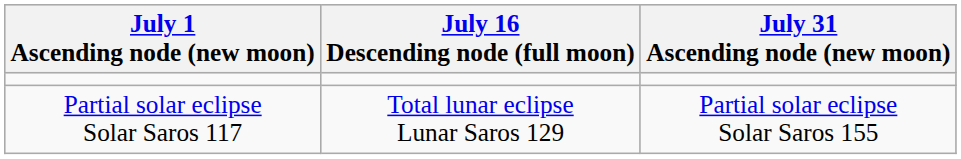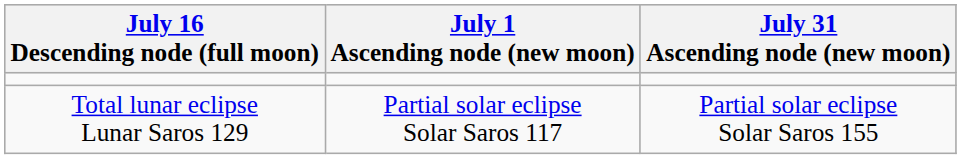columns swapped: (163, 38) <-> (481, 38)
